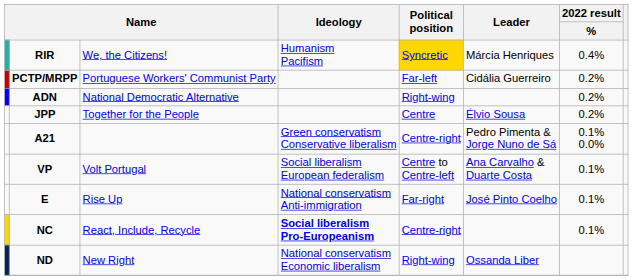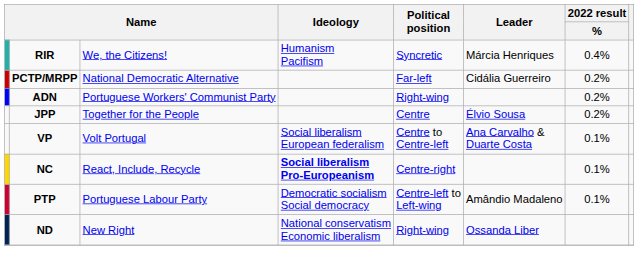(425, 55) gold background -> (419, 55) no background
(179, 79) Portuguese Workers' Communist Party -> (161, 79) National Democratic Alternative
(161, 97) National Democratic Alternative -> (179, 97) Portuguese Workers' Communist Party
- row: (45, 138)
- row: (45, 199)
+ row: (45, 199)
